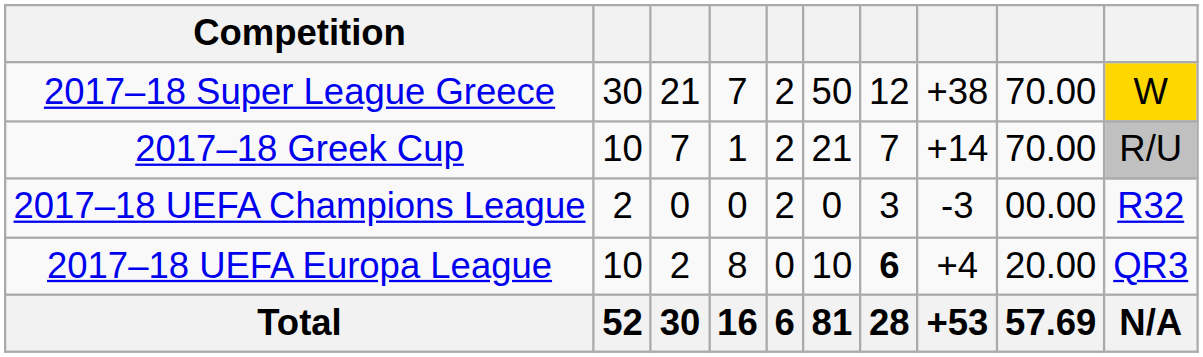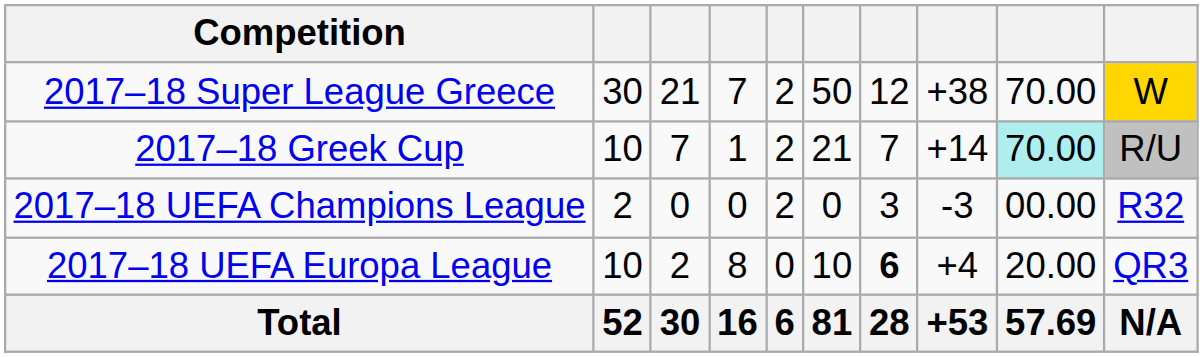(1051, 149) no background -> (1051, 149) paleturquoise background
